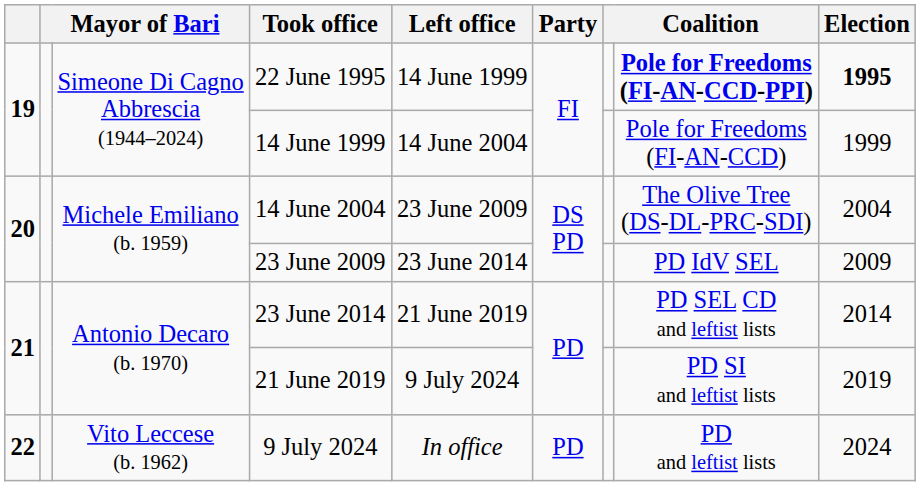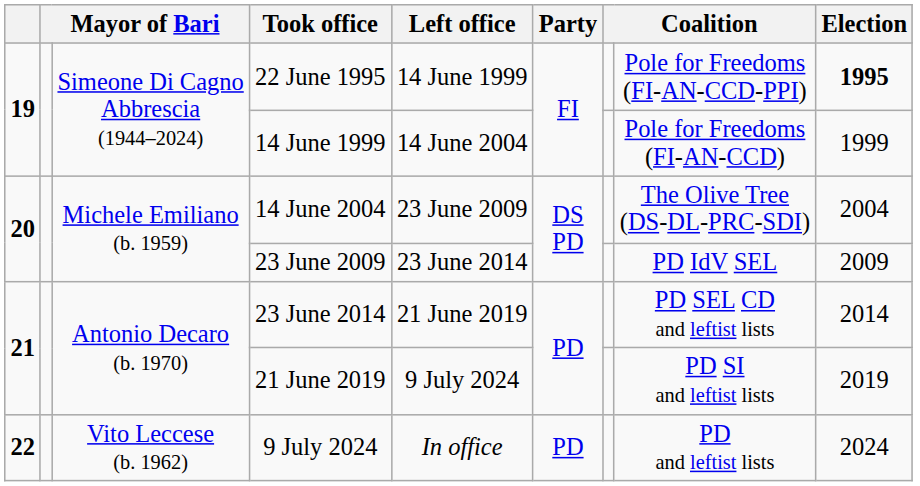(716, 76) bold -> (715, 76) normal
